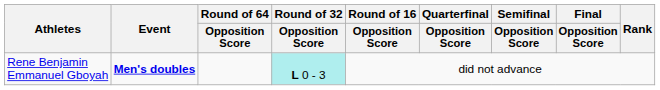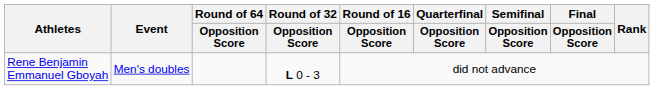(154, 69) bold -> (152, 69) normal
(309, 76) paleturquoise background -> (303, 76) no background
